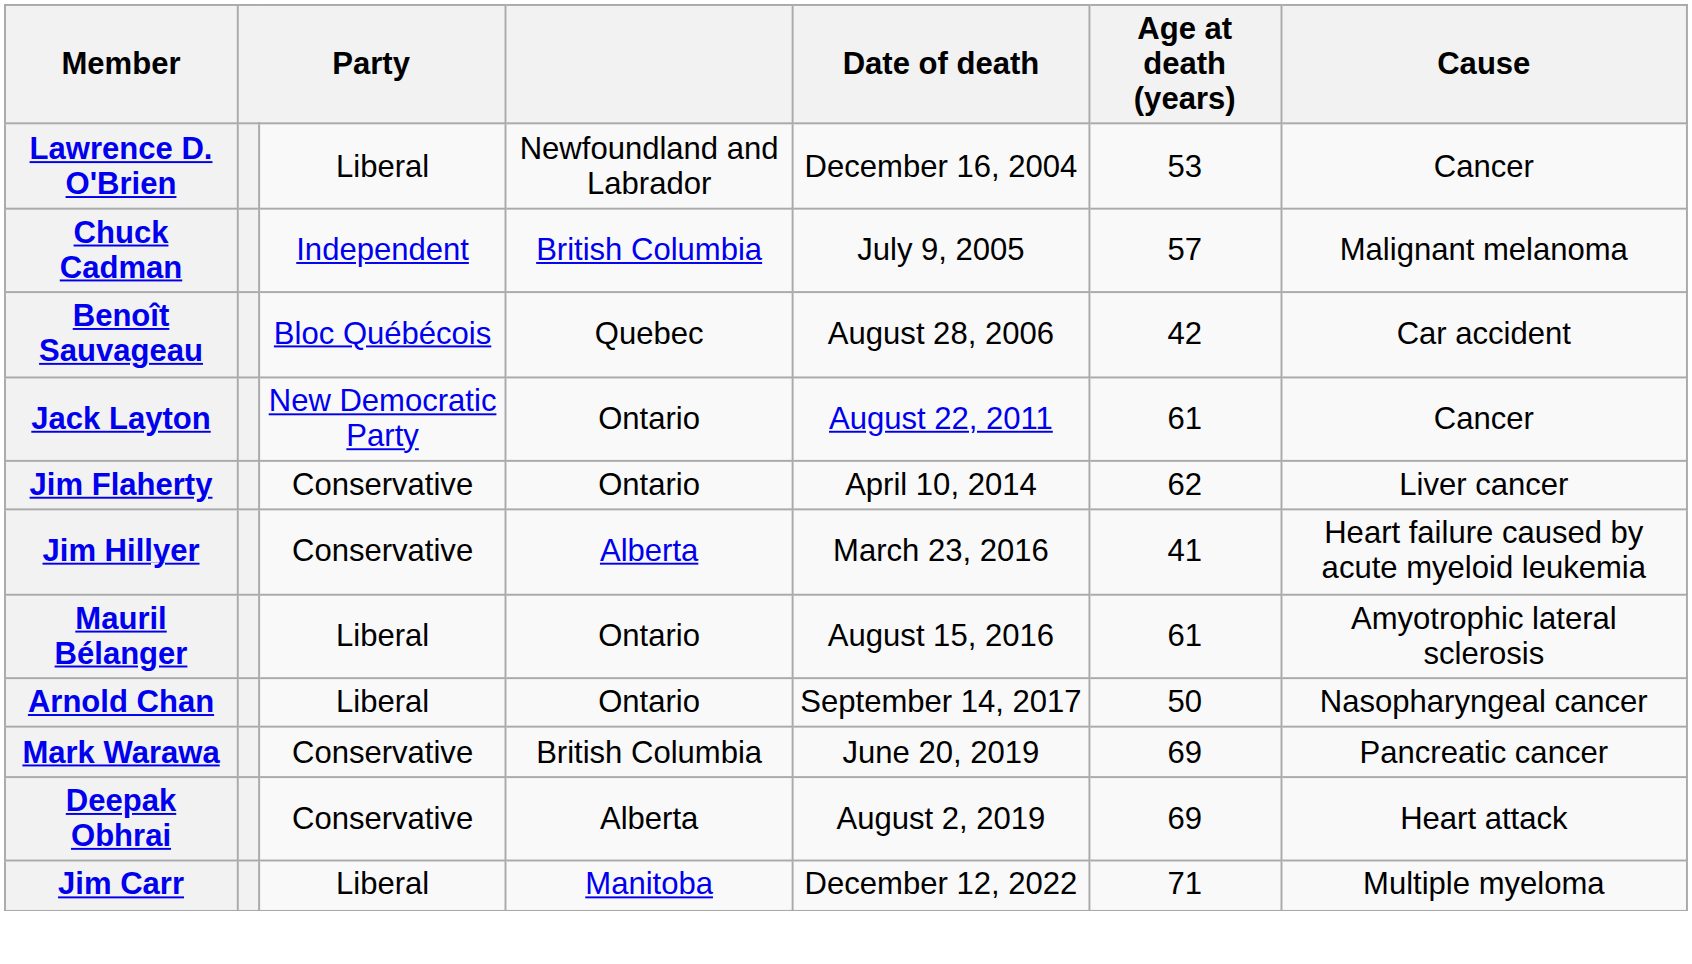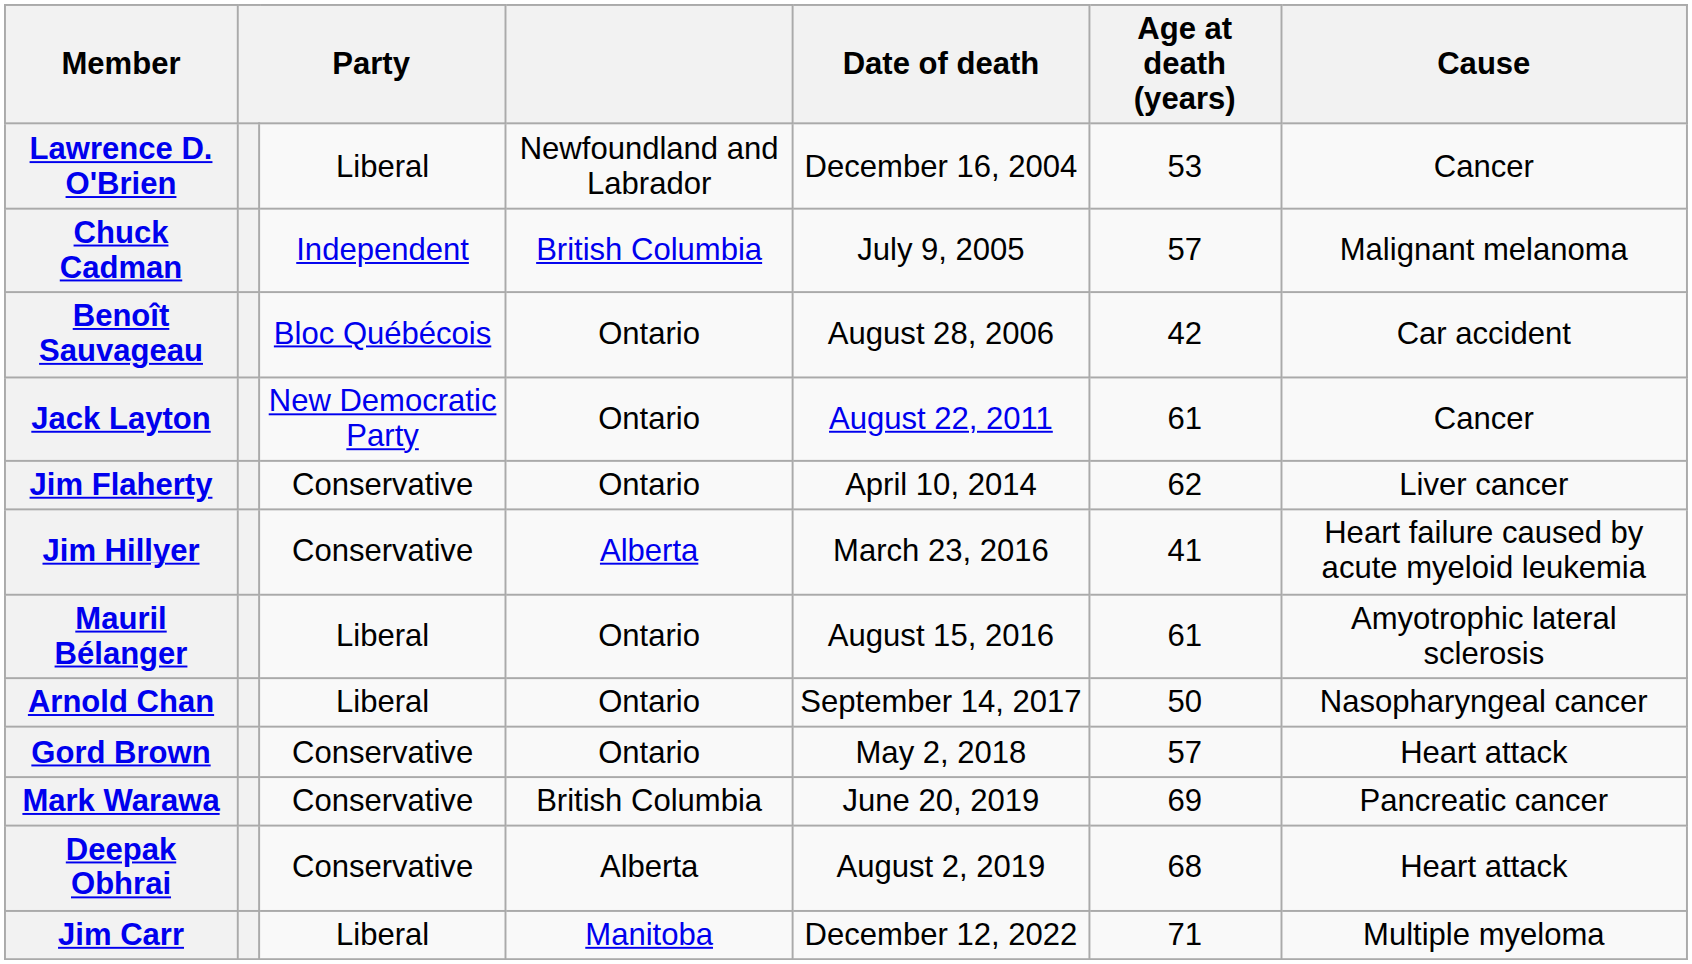(649, 333) Quebec -> (649, 333) Ontario
+ row: (121, 751)
(1185, 818) 69 -> (1185, 867) 68
